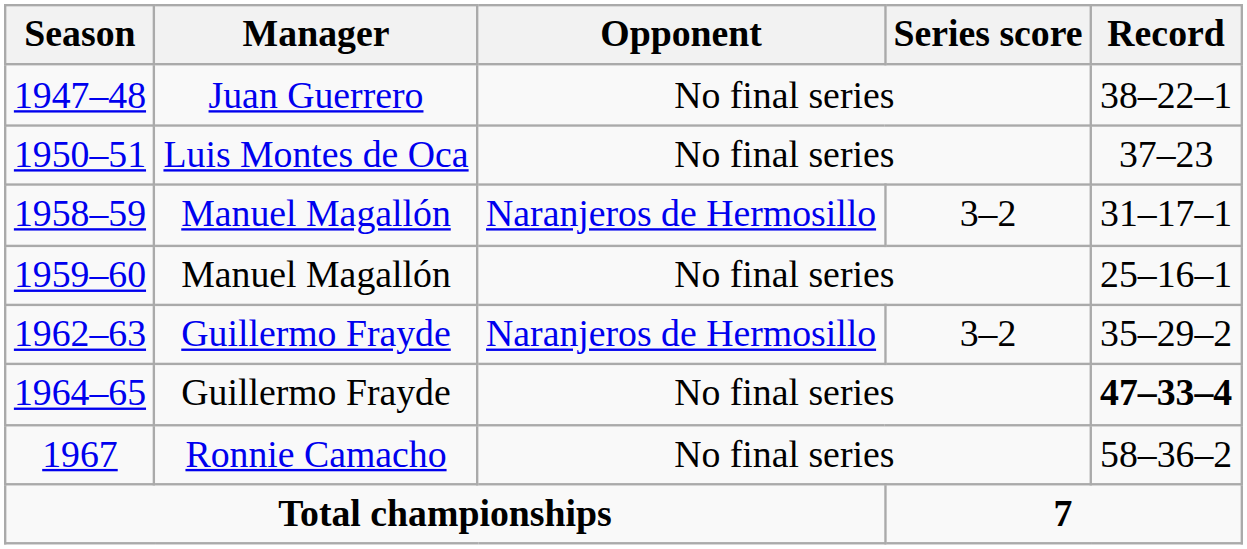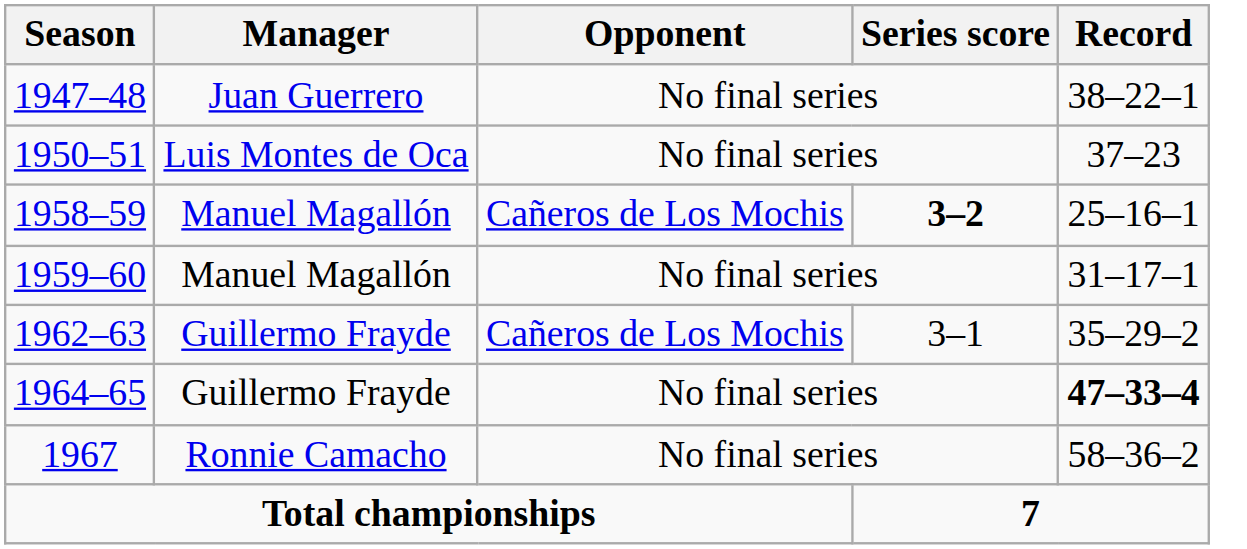(681, 214) Naranjeros de Hermosillo -> (665, 214) Cañeros de Los Mochis
(988, 214) normal -> (956, 214) bold
(1166, 214) 31–17–1 -> (1134, 214) 25–16–1
(1166, 273) 25–16–1 -> (1134, 273) 31–17–1
(681, 333) Naranjeros de Hermosillo -> (665, 333) Cañeros de Los Mochis
(988, 333) 3–2 -> (956, 333) 3–1
